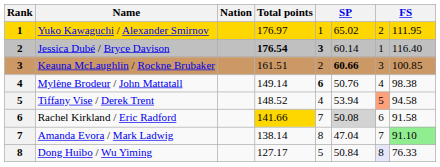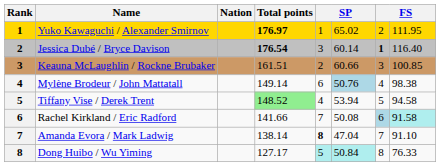(272, 30) normal -> (272, 30) bold
(321, 48) bold -> (321, 48) normal
(381, 48) normal -> (381, 48) bold
(346, 65) bold -> (346, 65) normal
(321, 83) bold -> (321, 83) normal
(346, 83) no background -> (346, 83) lightblue background
(272, 100) no background -> (272, 100) lightgreen background
(381, 100) lightsalmon background -> (381, 100) no background
(272, 118) gold background -> (272, 118) no background
(346, 118) lightgrey background -> (346, 118) no background
(381, 118) no background -> (381, 118) lightblue background
(404, 118) no background -> (404, 118) paleturquoise background
(321, 135) normal -> (321, 135) bold
(404, 135) lightgreen background -> (404, 135) no background
(321, 153) no background -> (321, 153) paleturquoise background
(346, 153) no background -> (346, 153) paleturquoise background
(381, 153) lavender background -> (381, 153) no background
